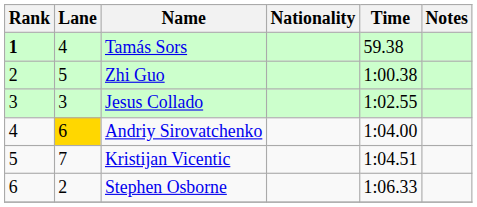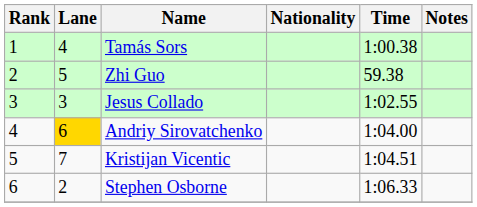(13, 46) bold -> (13, 46) normal
(384, 46) 59.38 -> (390, 46) 1:00.38
(390, 74) 1:00.38 -> (384, 74) 59.38
